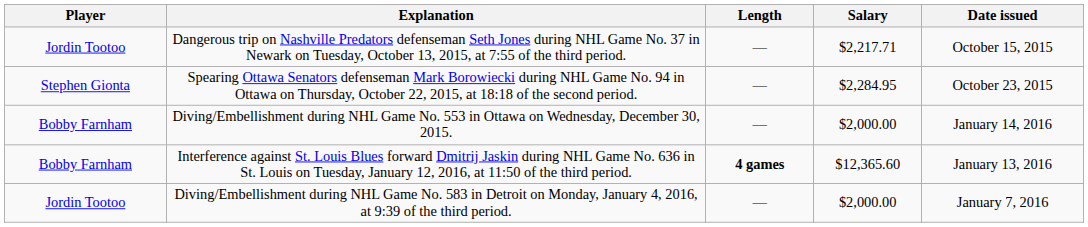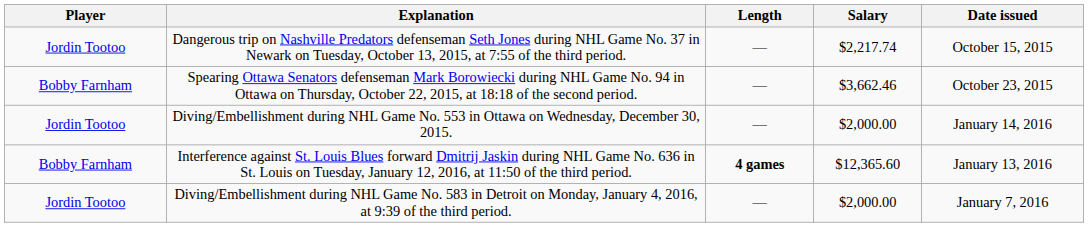(868, 46) $2,217.71 -> (868, 46) $2,217.74
(85, 85) Stephen Gionta -> (85, 85) Bobby Farnham
(868, 85) $2,284.95 -> (868, 85) $3,662.46
(85, 124) Bobby Farnham -> (85, 124) Jordin Tootoo
